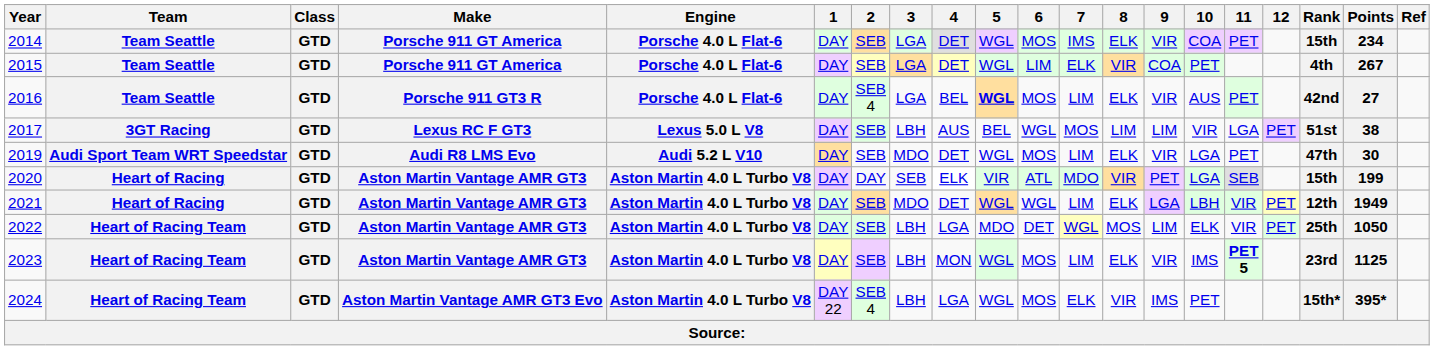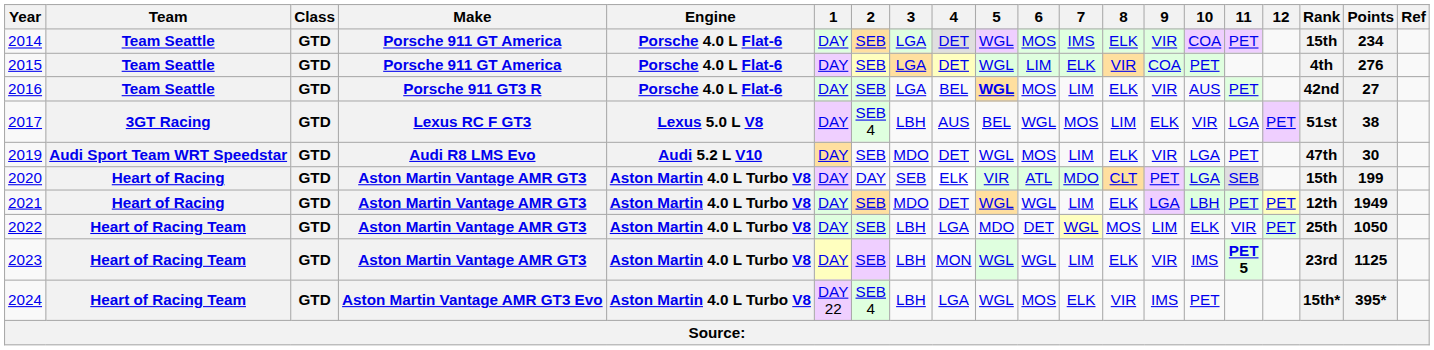(1371, 65) 267 -> (1371, 65) 276
(871, 98) SEB 4 -> (871, 89) SEB
(871, 130) SEB -> (871, 122) SEB 4
(1165, 130) LIM -> (1164, 122) ELK
(1123, 179) VIR -> (1123, 179) CLT
(1244, 203) VIR -> (1244, 203) PET
(1039, 259) MOS -> (1039, 259) WGL
